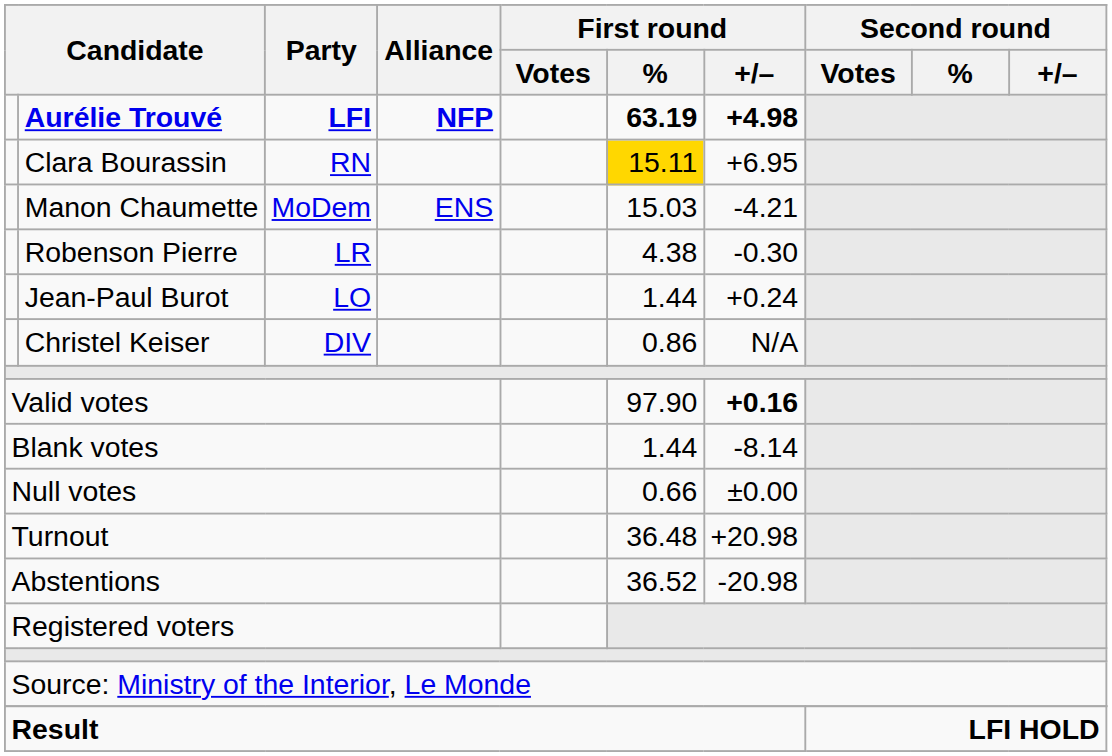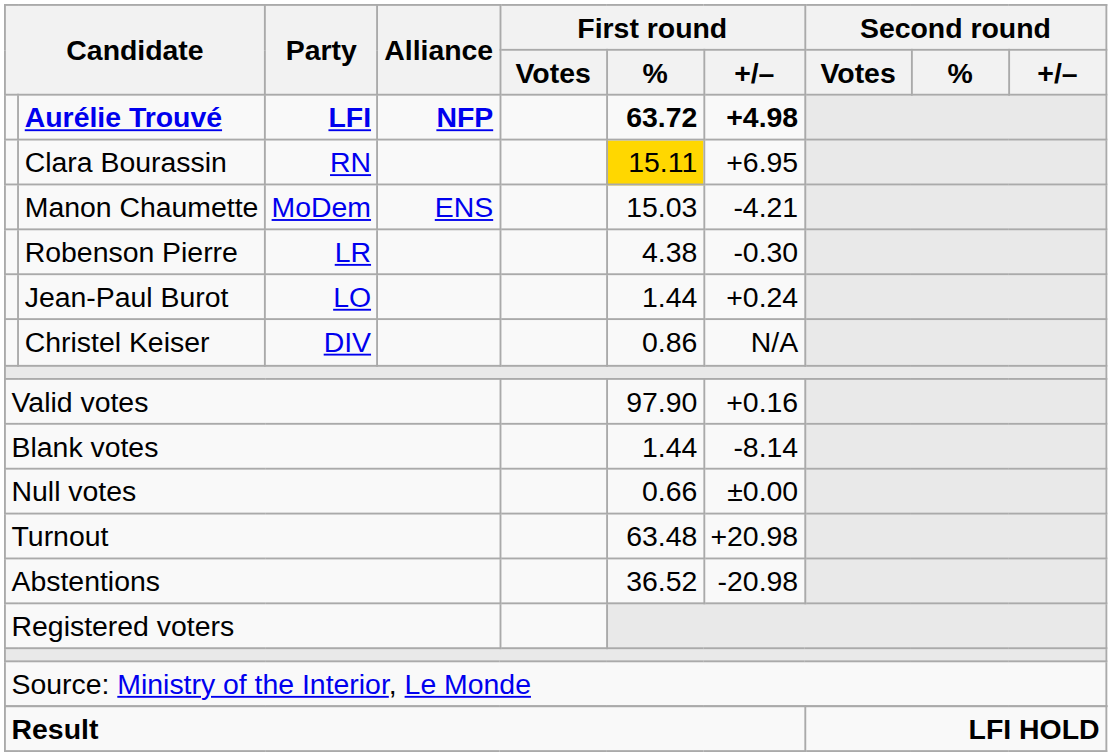(662, 118) 63.19 -> (662, 118) 63.72
(762, 401) bold -> (762, 401) normal
(662, 536) 36.48 -> (662, 536) 63.48
